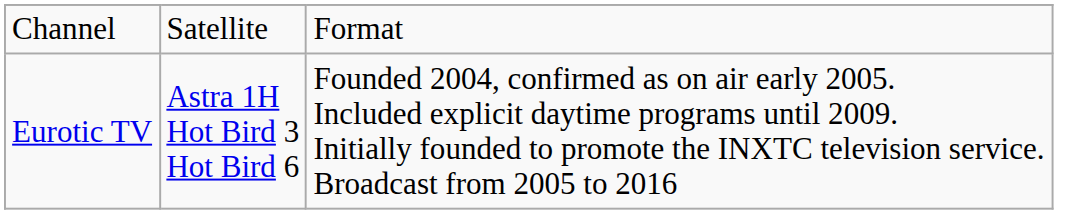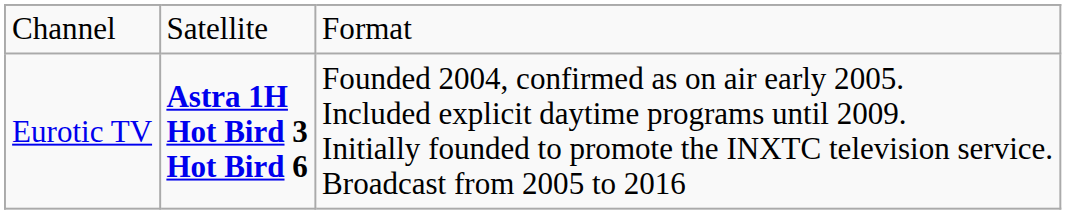(233, 130) normal -> (237, 130) bold
